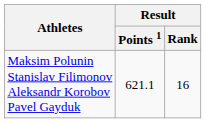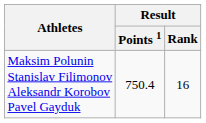(140, 84) 621.1 -> (140, 84) 750.4
